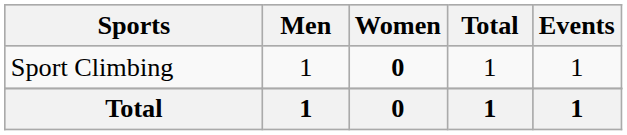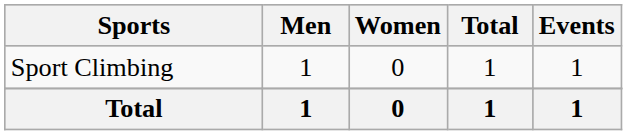(398, 66) bold -> (398, 66) normal
